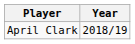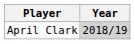(105, 30) no background -> (105, 30) lightgrey background
